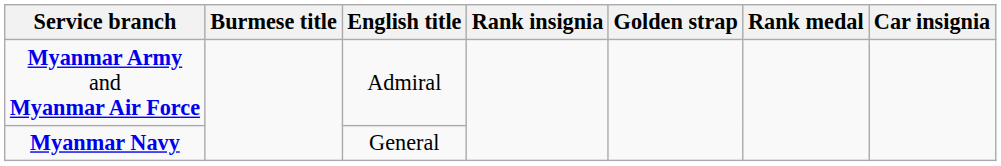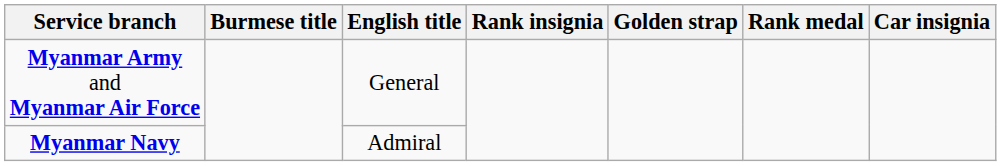(404, 82) Admiral -> (404, 82) General
(404, 142) General -> (404, 142) Admiral
